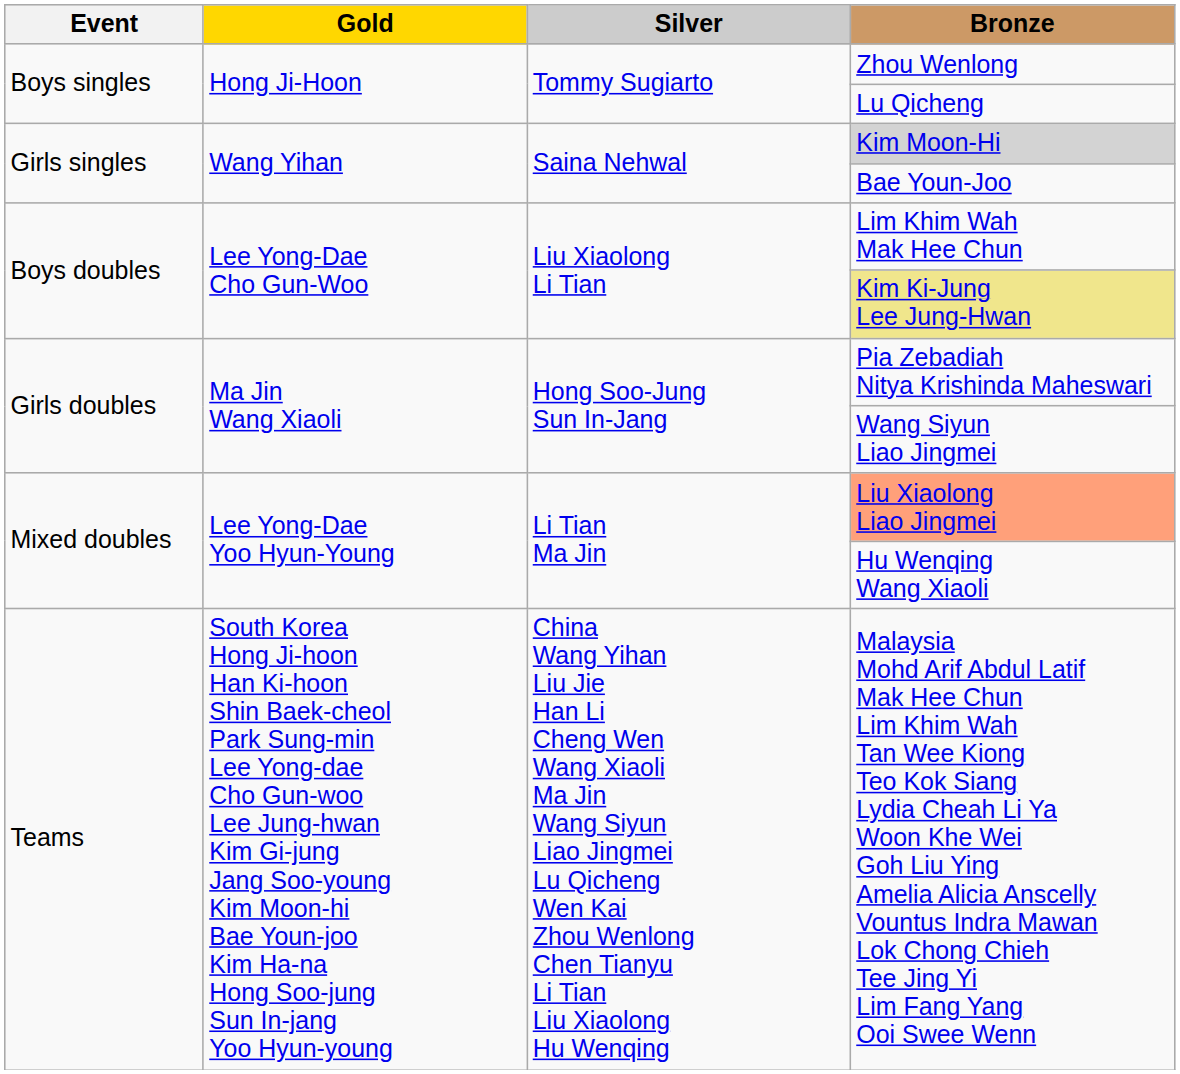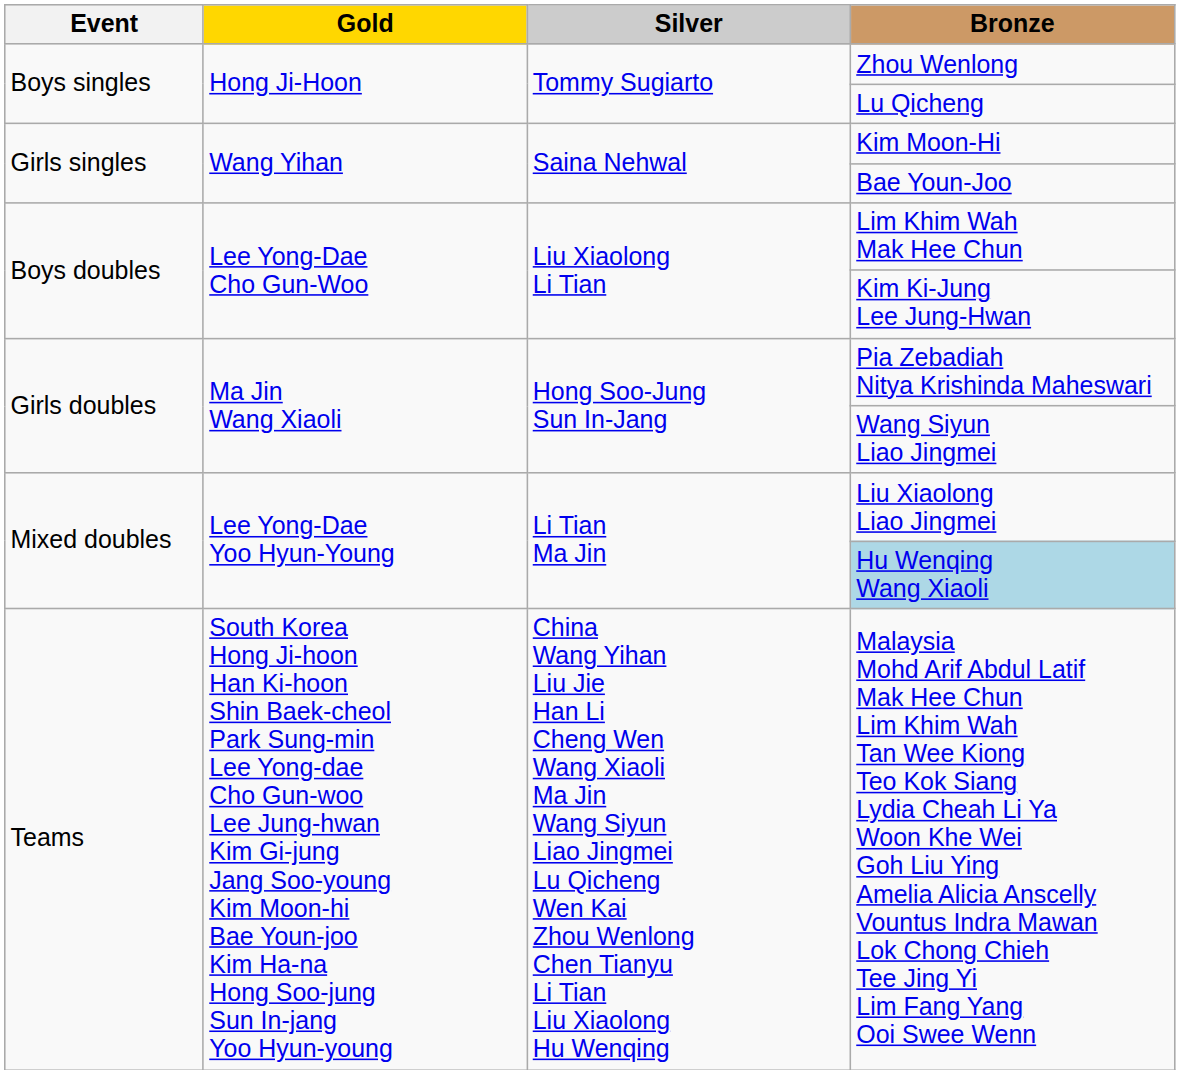(928, 143) lightgrey background -> (928, 143) no background
(944, 303) khaki background -> (944, 303) no background
(926, 506) lightsalmon background -> (926, 506) no background
(925, 574) no background -> (925, 574) lightblue background
